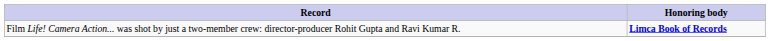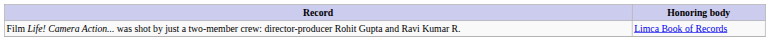(678, 28) bold -> (681, 28) normal
